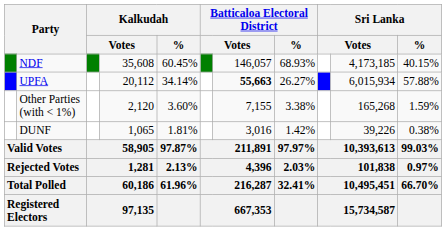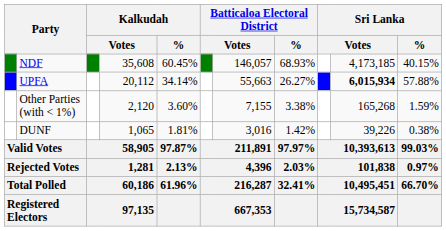(256, 81) bold -> (256, 81) normal
(372, 81) normal -> (372, 81) bold
